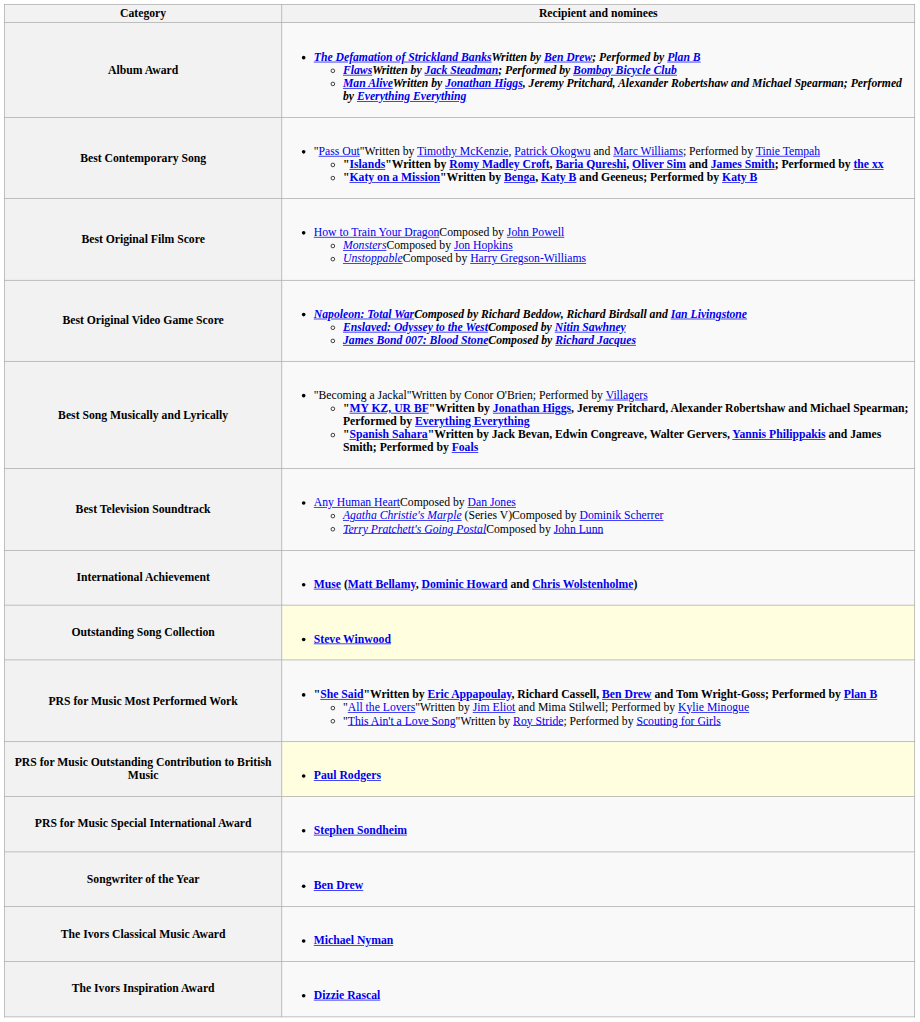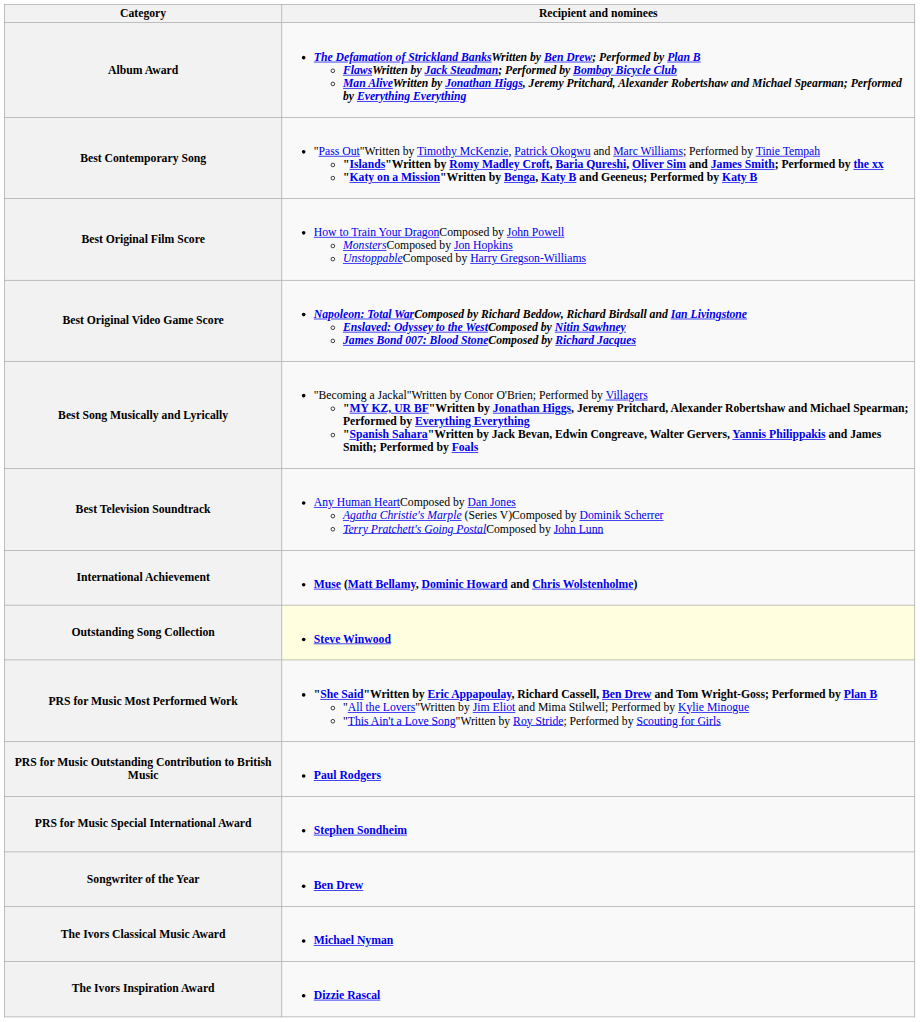(598, 776) lightyellow background -> (598, 776) no background
